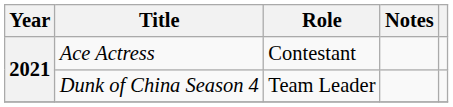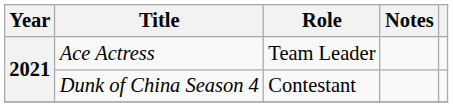(312, 53) Contestant -> (322, 53) Team Leader
(322, 85) Team Leader -> (312, 85) Contestant
